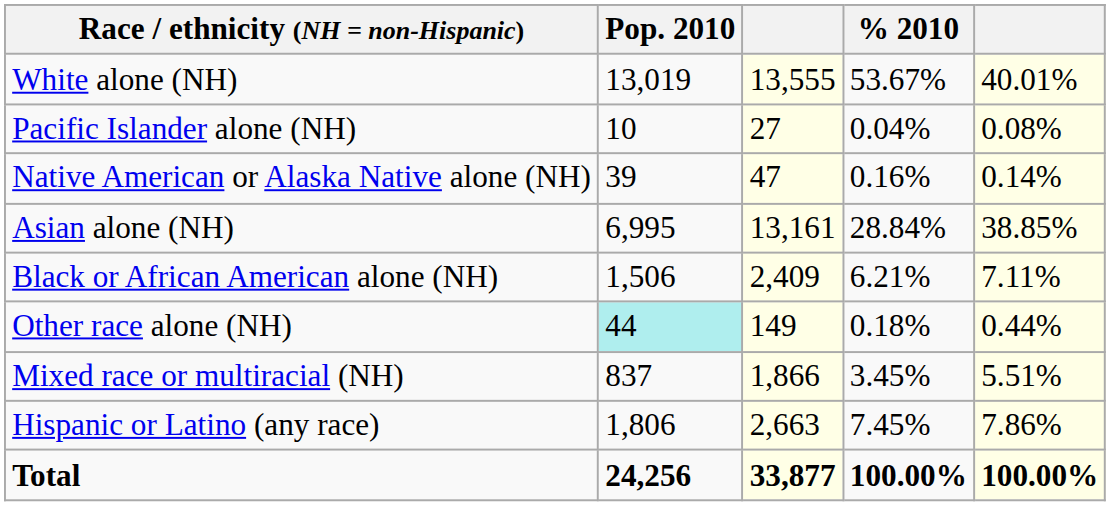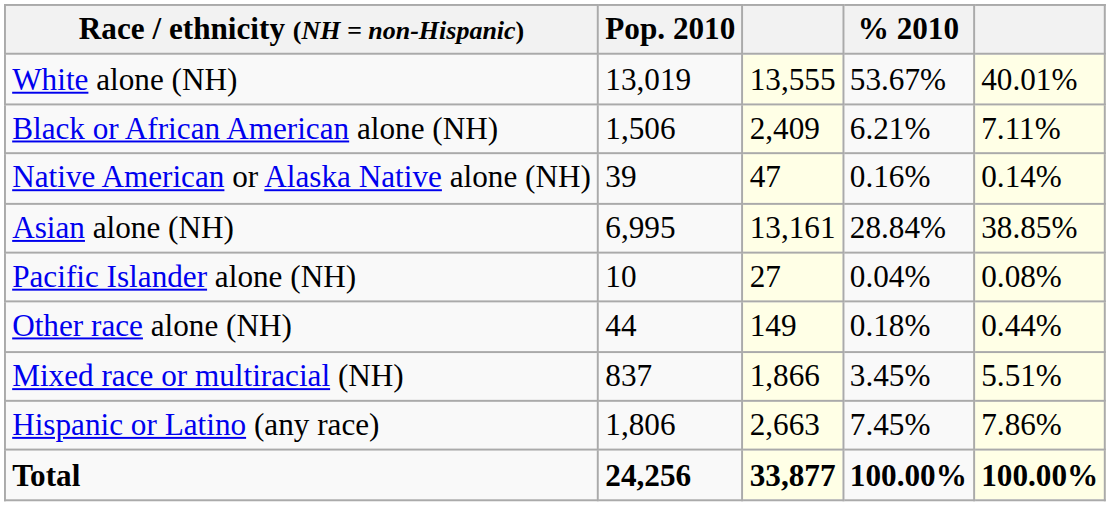rows swapped: (255, 276) <-> (184, 128)
(621, 326) paleturquoise background -> (621, 326) no background
